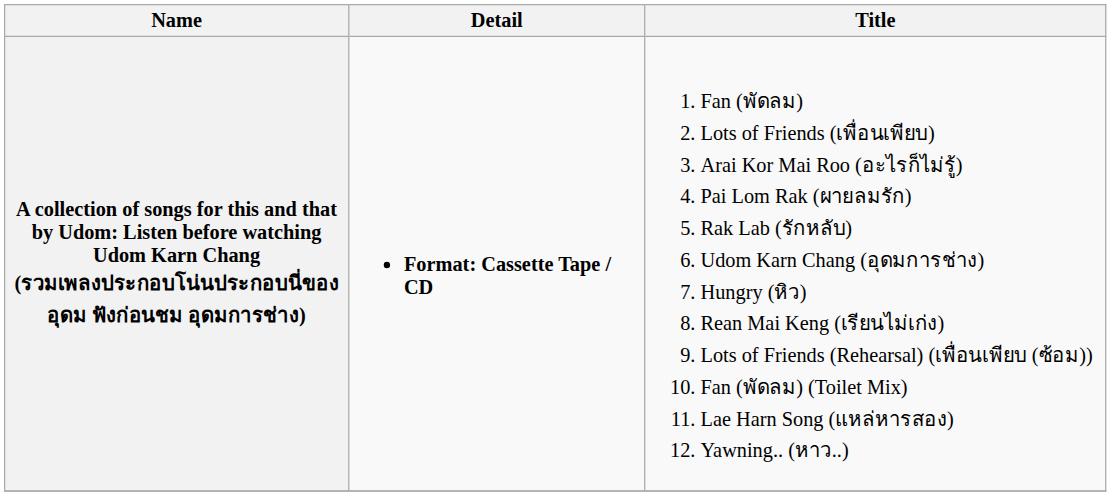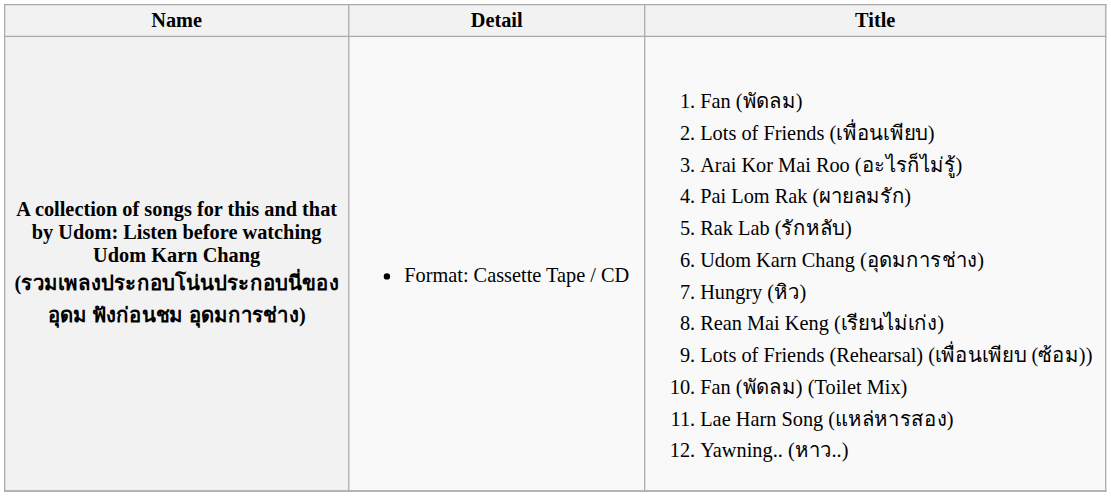(497, 275) bold -> (497, 275) normal
